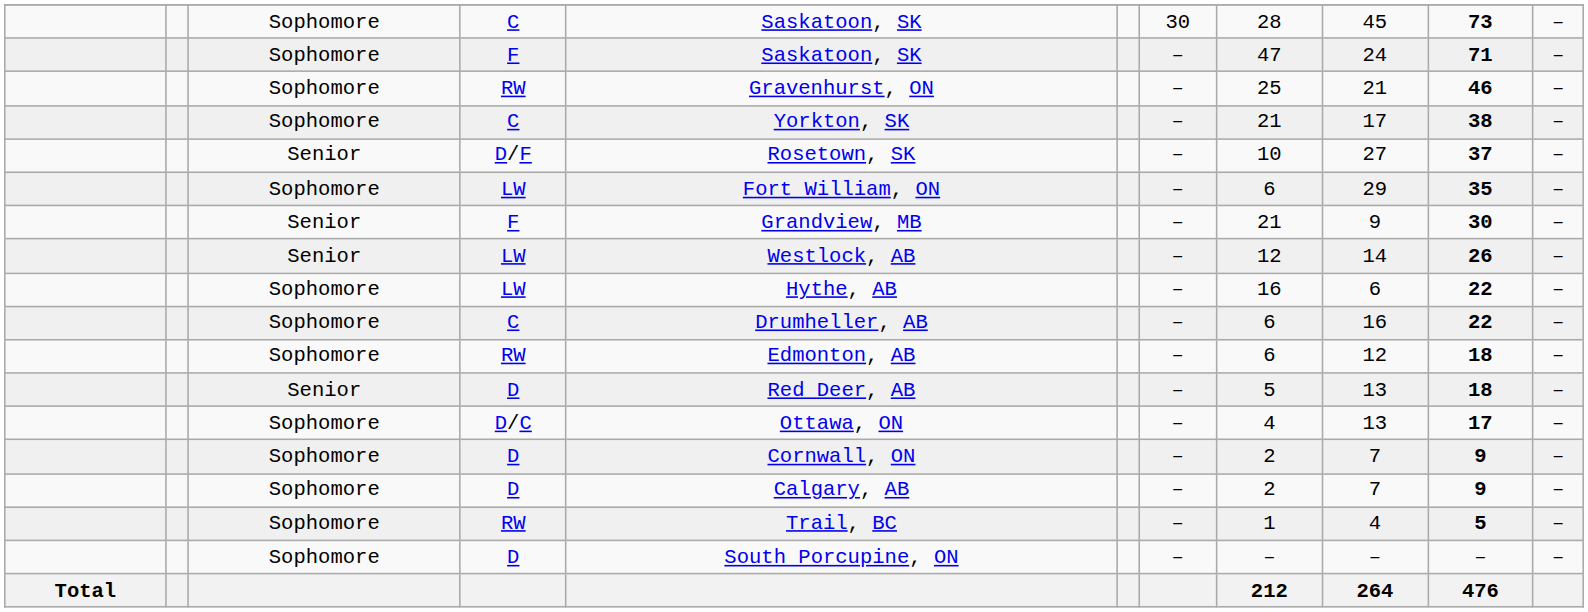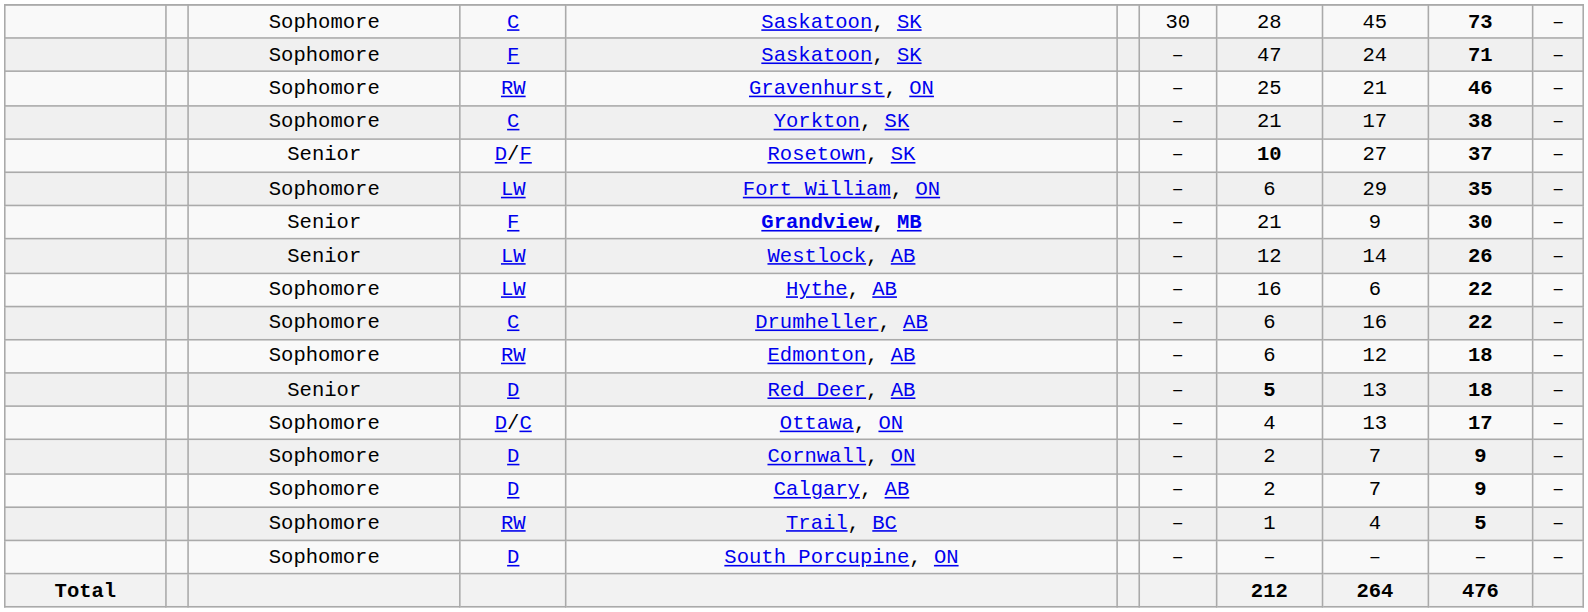(1269, 155) normal -> (1269, 155) bold
(841, 222) normal -> (841, 222) bold
(1269, 390) normal -> (1269, 390) bold
